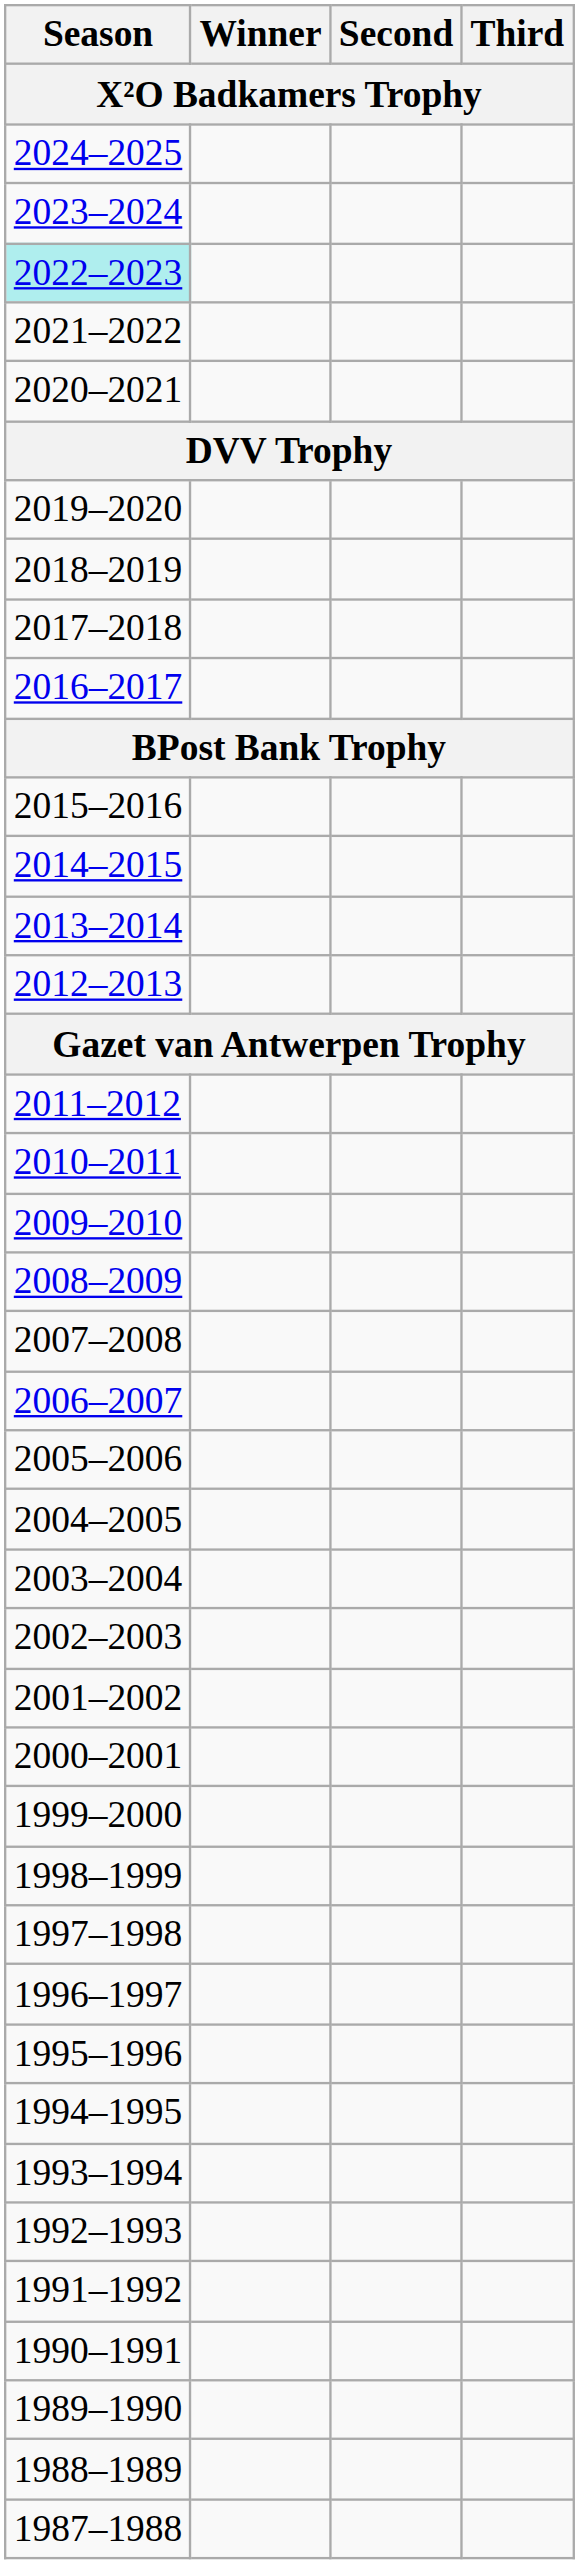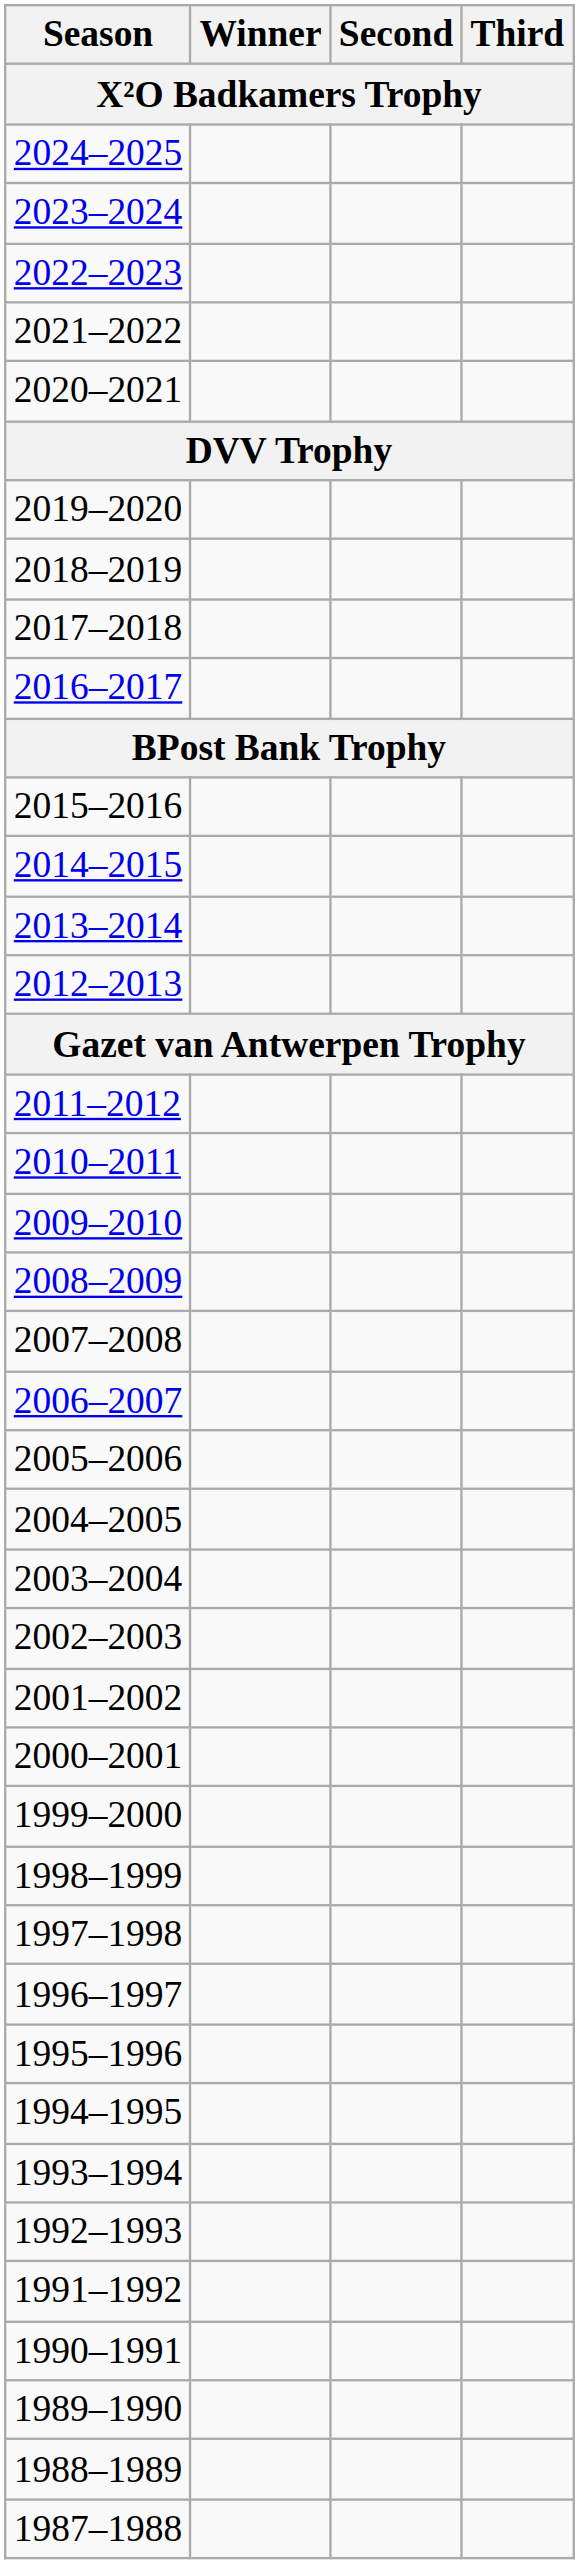(98, 271) paleturquoise background -> (98, 271) no background
